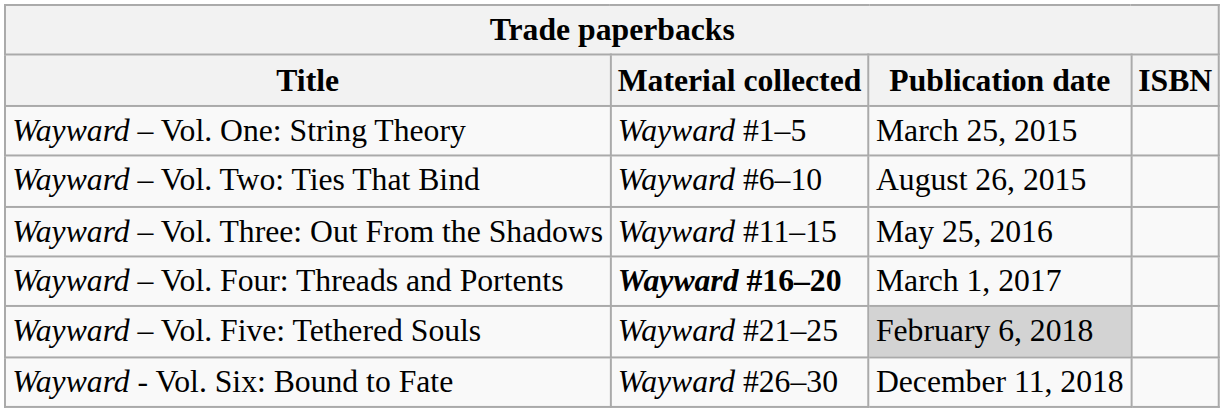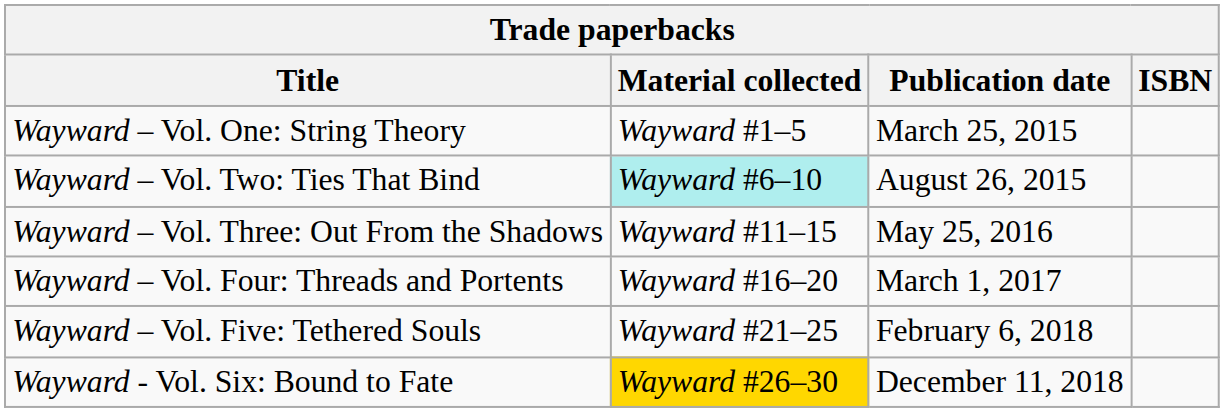(720, 180) no background -> (720, 180) paleturquoise background
(730, 280) bold -> (728, 280) normal
(985, 331) lightgrey background -> (985, 331) no background
(728, 381) no background -> (728, 381) gold background
